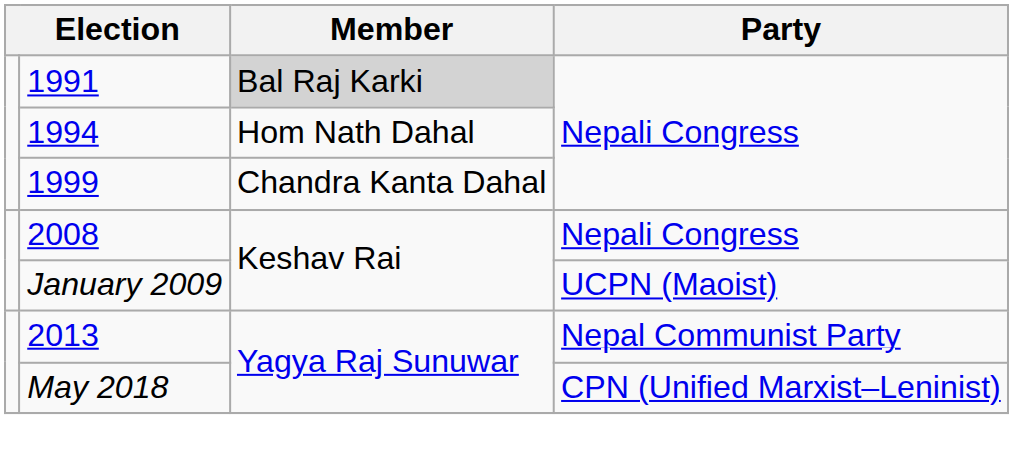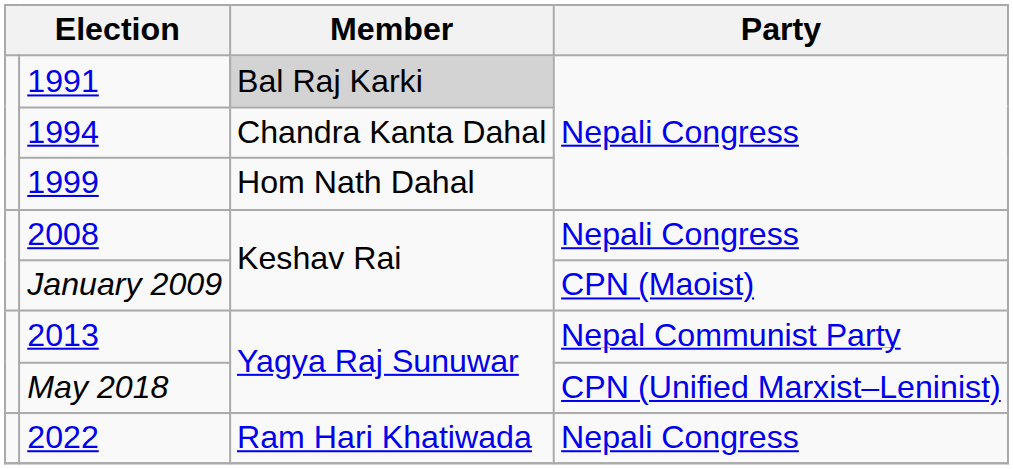(356, 132) Hom Nath Dahal -> (392, 132) Chandra Kanta Dahal
(392, 183) Chandra Kanta Dahal -> (356, 183) Hom Nath Dahal
(669, 285) UCPN (Maoist) -> (658, 285) CPN (Maoist)
+ row: (63, 438)
